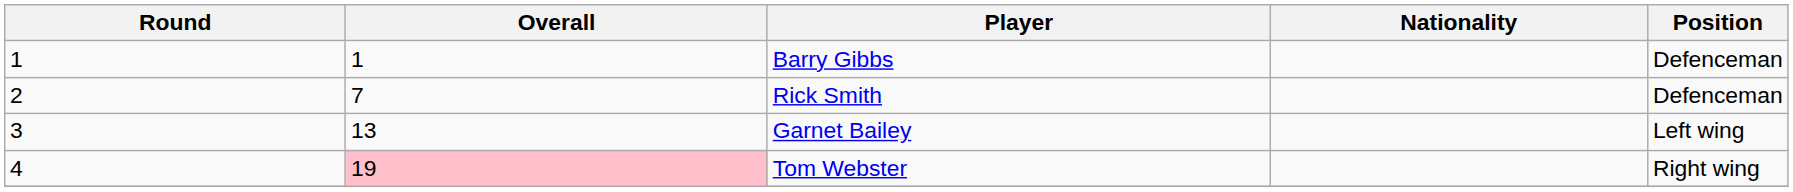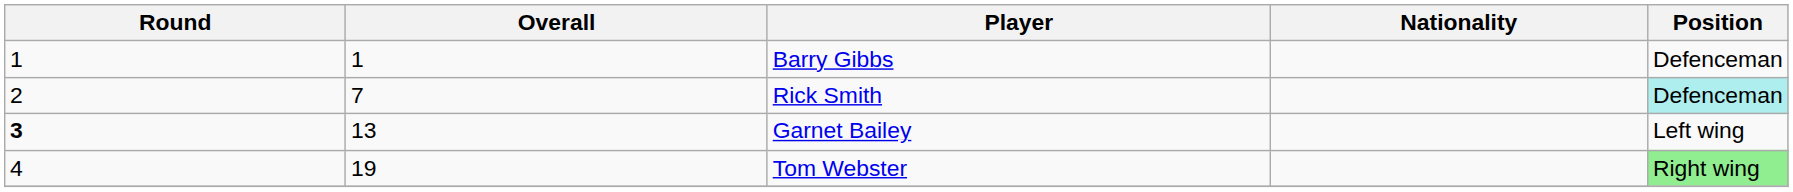(1718, 95) no background -> (1718, 95) paleturquoise background
(16, 131) normal -> (16, 131) bold
(364, 167) pink background -> (364, 167) no background
(1706, 167) no background -> (1706, 167) lightgreen background
